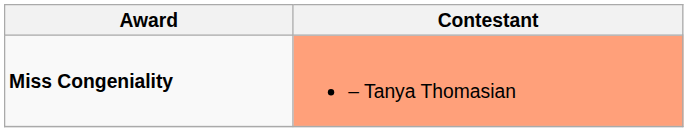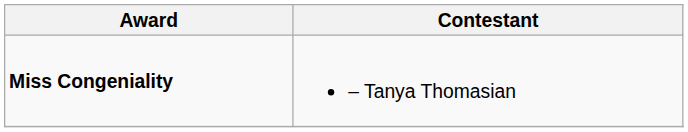(488, 92) lightsalmon background -> (488, 92) no background
